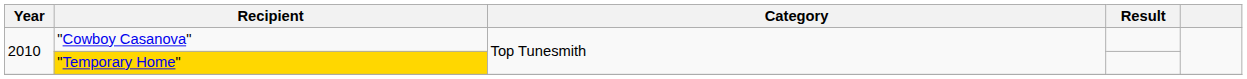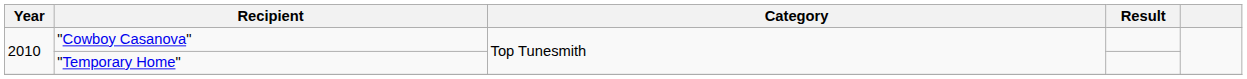(119, 62) gold background -> (119, 62) no background
